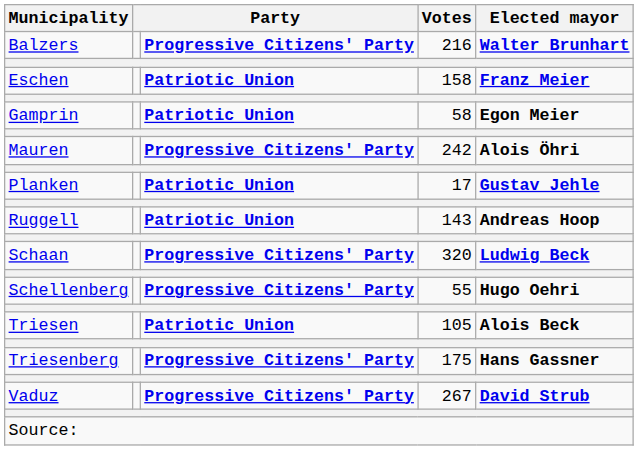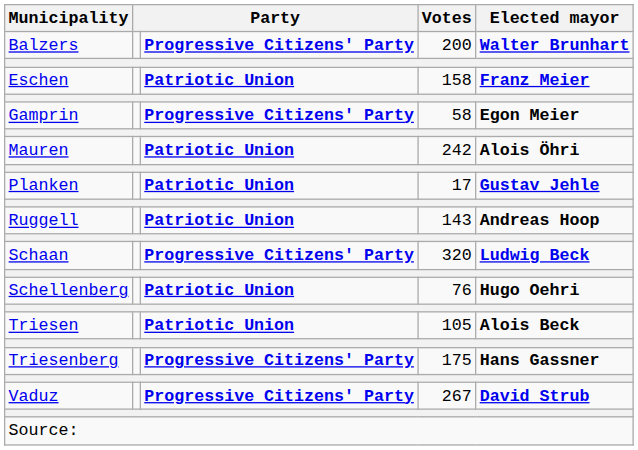(457, 45) 216 -> (457, 45) 200
(219, 115) Patriotic Union -> (279, 115) Progressive Citizens' Party
(279, 150) Progressive Citizens' Party -> (219, 150) Patriotic Union
(279, 291) Progressive Citizens' Party -> (219, 291) Patriotic Union
(462, 291) 55 -> (462, 291) 76
